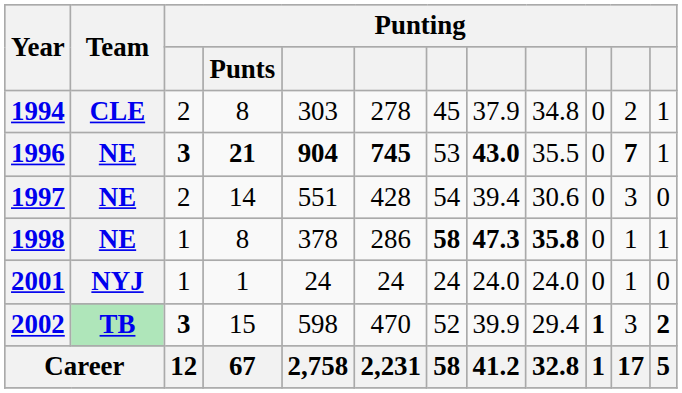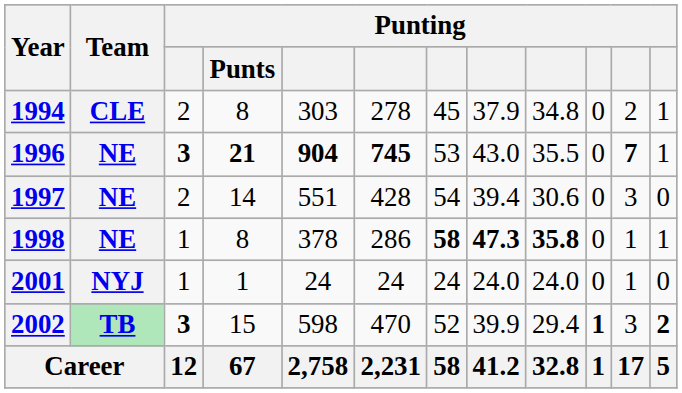(496, 153) bold -> (496, 153) normal
